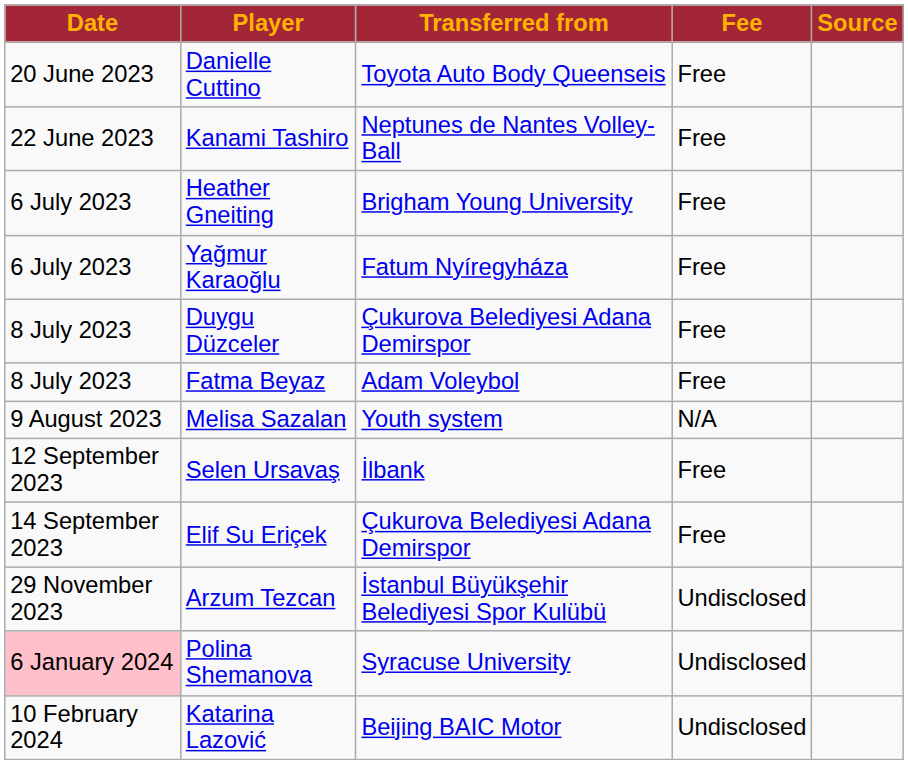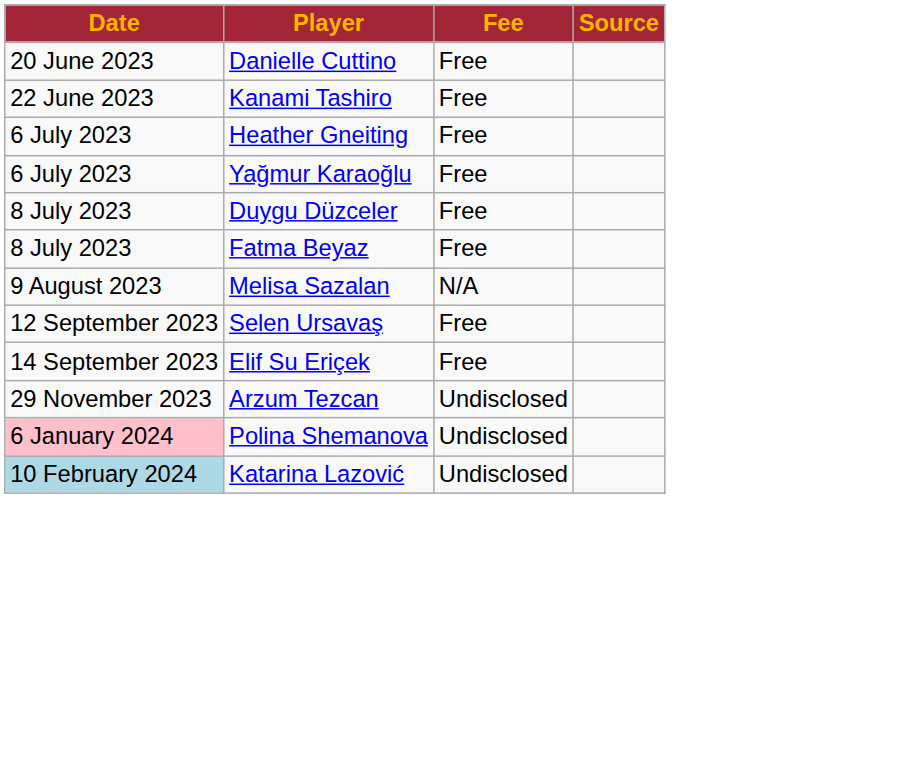- column: (514, 23)
(74, 727) no background -> (104, 473) lightblue background
